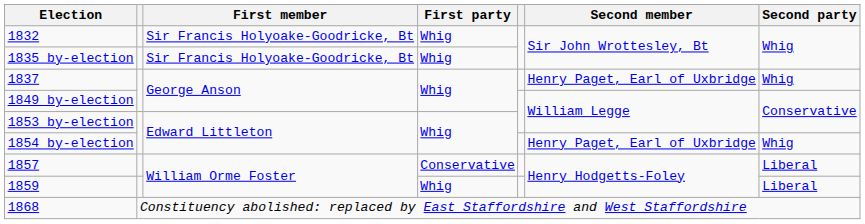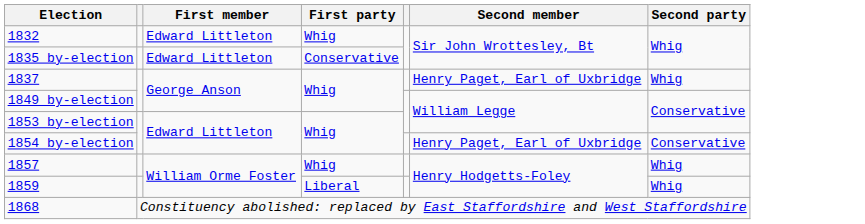(280, 37) Sir Francis Holyoake-Goodricke, Bt -> (209, 37) Edward Littleton
(280, 58) Sir Francis Holyoake-Goodricke, Bt -> (209, 58) Edward Littleton
(436, 58) Whig -> (352, 58) Conservative
(778, 144) Whig -> (698, 144) Conservative
(468, 165) Conservative -> (320, 165) Whig
(790, 165) Liberal -> (667, 165) Whig
(436, 186) Whig -> (332, 186) Liberal
(790, 186) Liberal -> (667, 186) Whig
